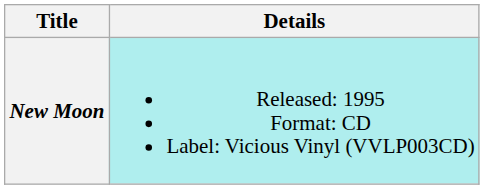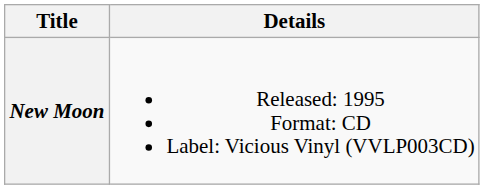(294, 123) paleturquoise background -> (294, 123) no background
